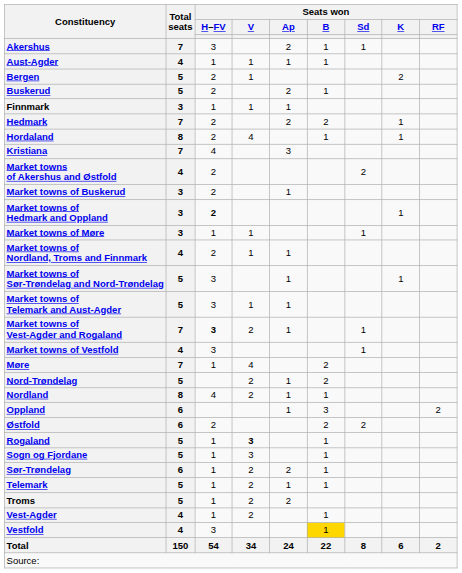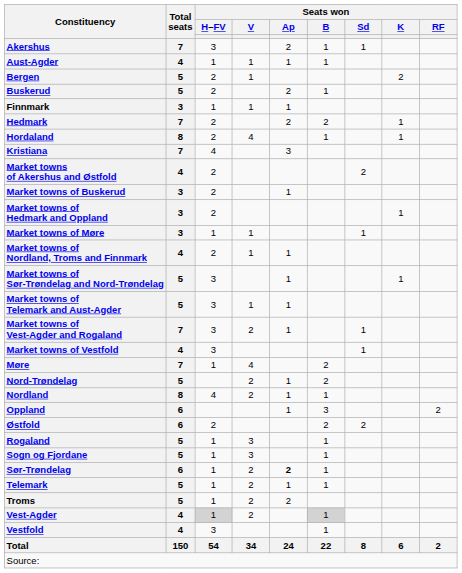(214, 213) bold -> (214, 213) normal
(214, 330) bold -> (214, 330) normal
(251, 440) bold -> (251, 440) normal
(288, 470) normal -> (288, 470) bold
(214, 515) no background -> (214, 515) lightgrey background
(326, 515) no background -> (326, 515) lightgrey background
(326, 530) gold background -> (326, 530) no background
